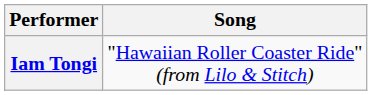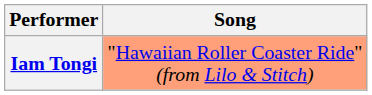(235, 62) no background -> (235, 62) lightsalmon background
